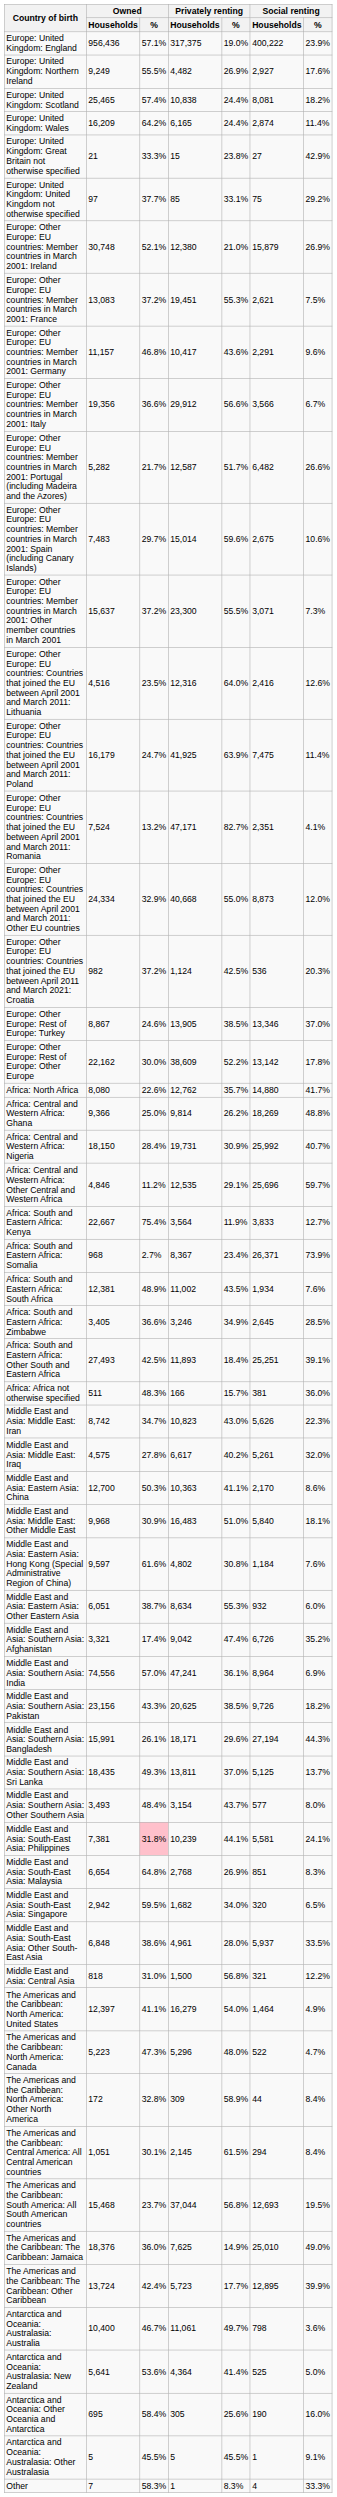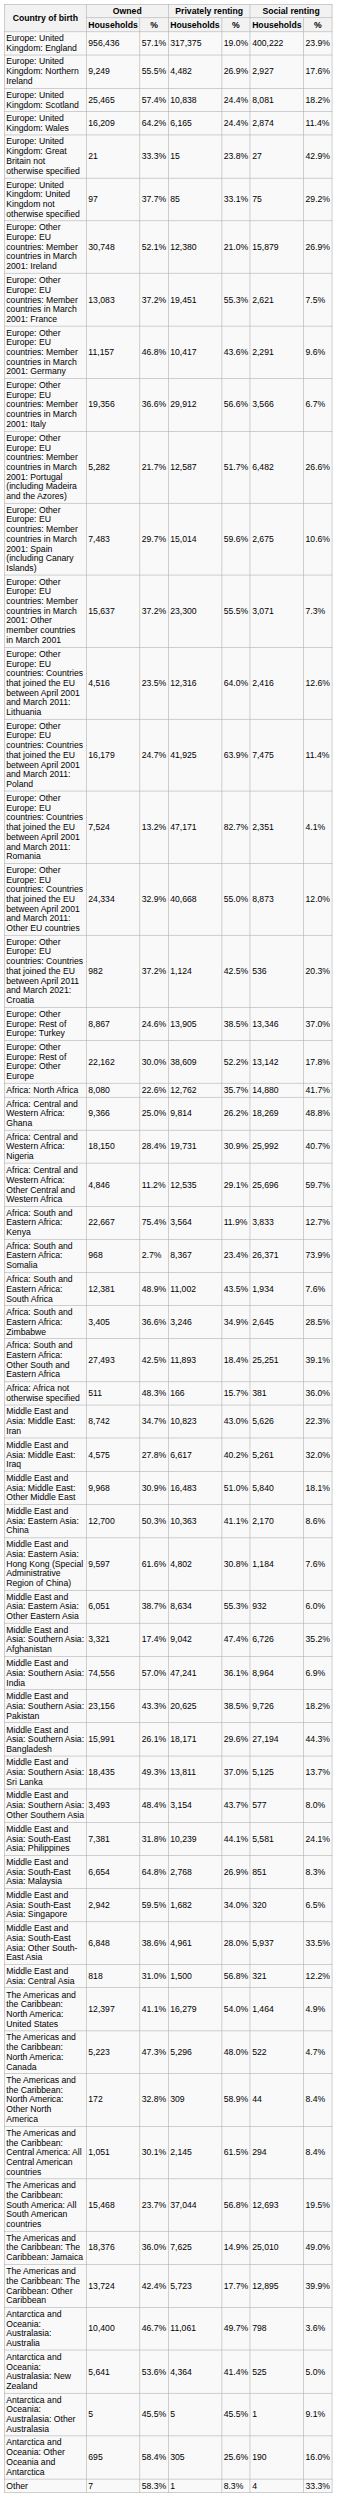rows swapped: (41, 1521) <-> (43, 1488)
(154, 1838) pink background -> (154, 1838) no background
rows swapped: (41, 2457) <-> (36, 2414)
